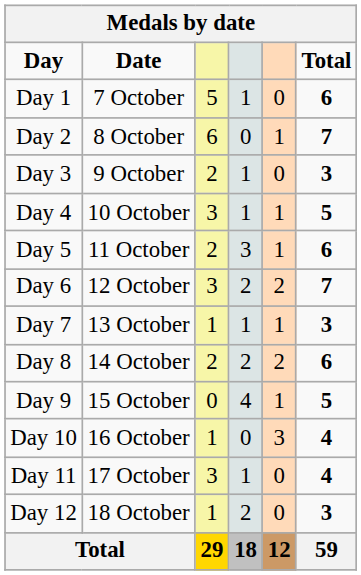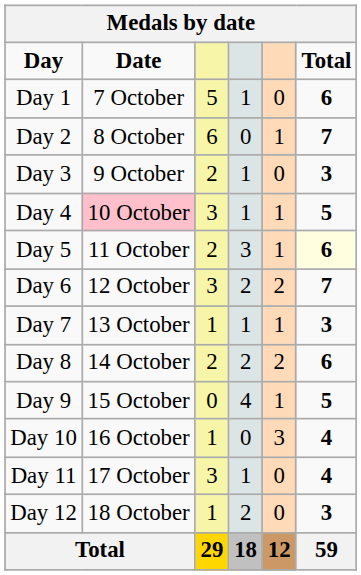(139, 211) no background -> (139, 211) pink background
(326, 249) no background -> (326, 249) lightyellow background
